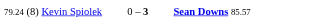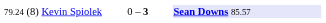(212, 11) no background -> (212, 11) lavender background
